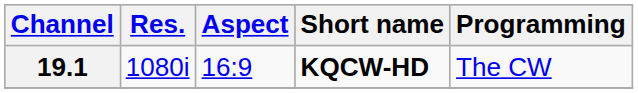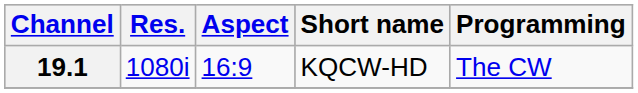(365, 66) bold -> (364, 66) normal
